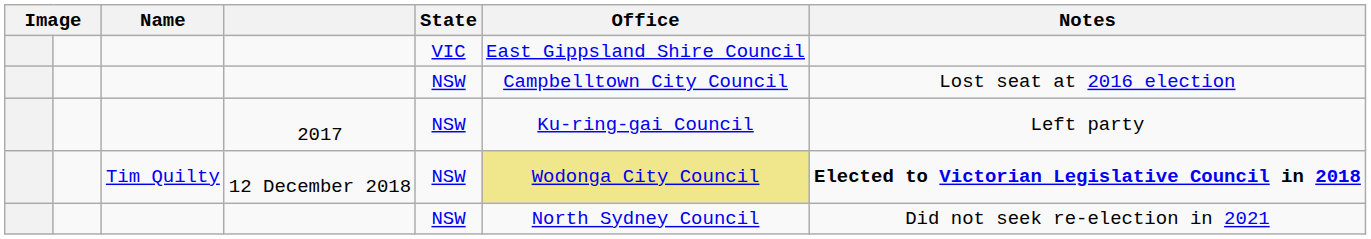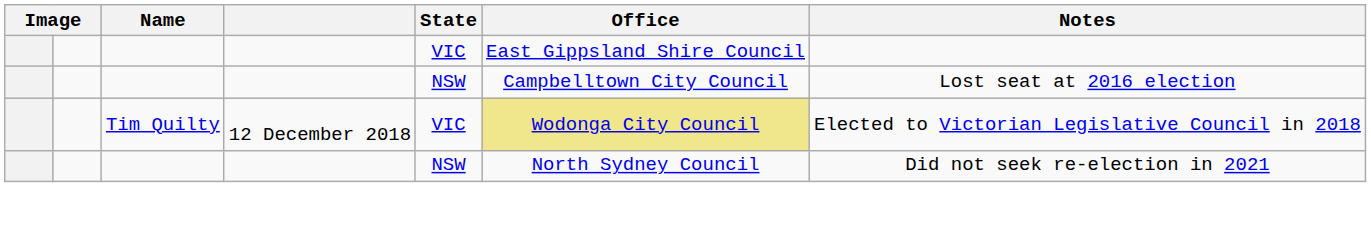- row: (163, 124)
(449, 177) NSW -> (449, 124) VIC
(1087, 177) bold -> (1087, 124) normal
